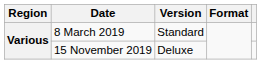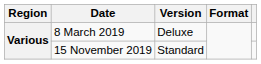(181, 31) Standard -> (175, 31) Deluxe
(175, 50) Deluxe -> (181, 50) Standard
